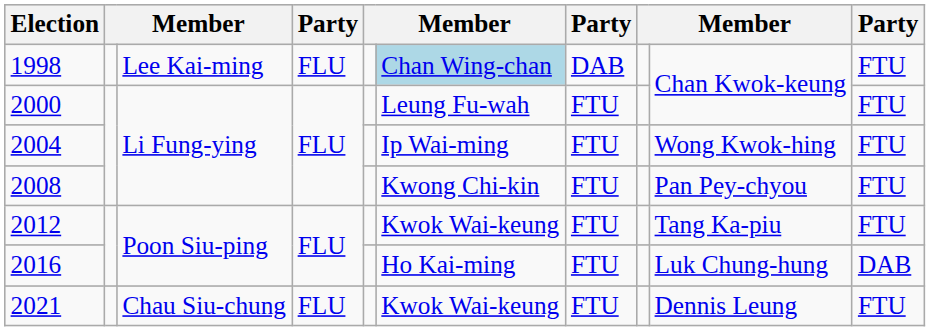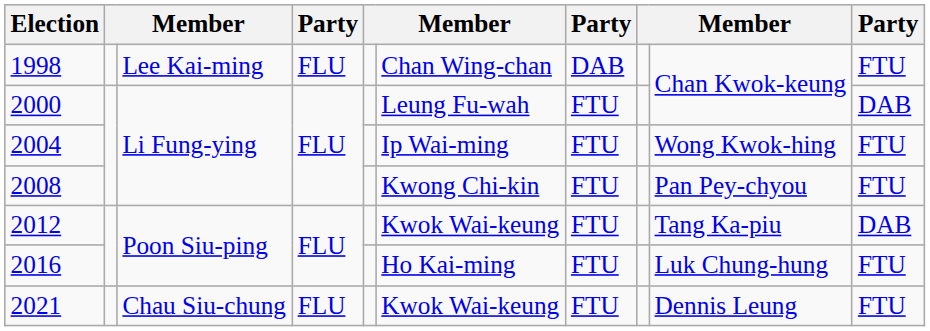(467, 64) lightblue background -> (467, 64) no background
(882, 104) FTU -> (885, 104) DAB
(882, 225) FTU -> (885, 225) DAB
(885, 265) DAB -> (882, 265) FTU
